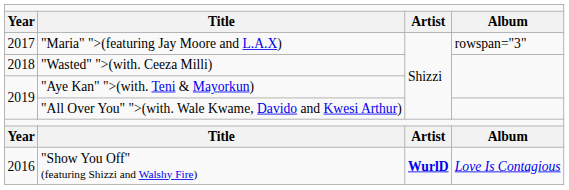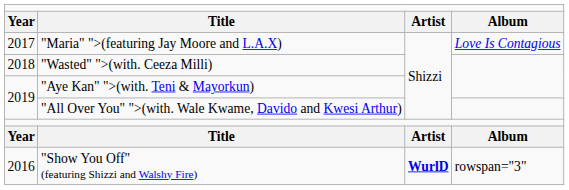(491, 43) rowspan="3" -> (508, 43) Love Is Contagious
(508, 166) Love Is Contagious -> (491, 166) rowspan="3"
